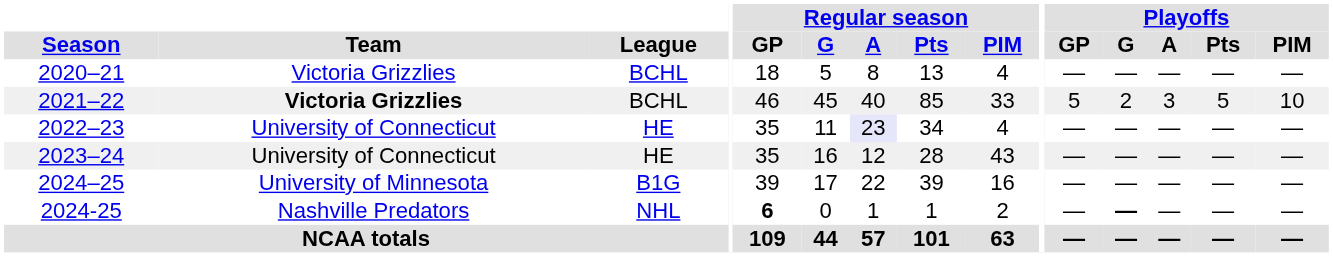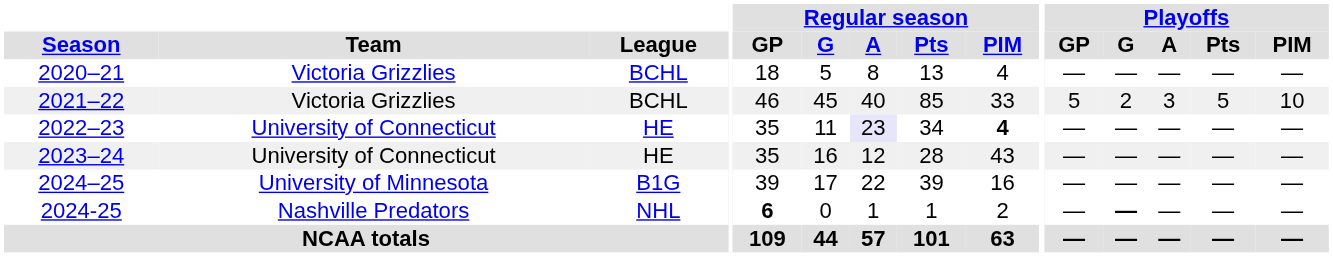(374, 100) bold -> (374, 100) normal
(1003, 128) normal -> (1003, 128) bold
